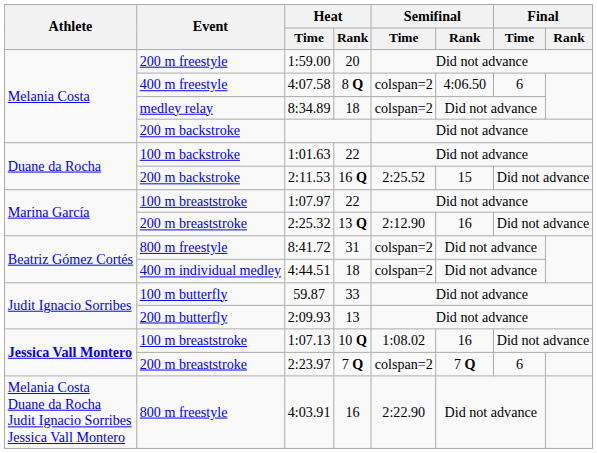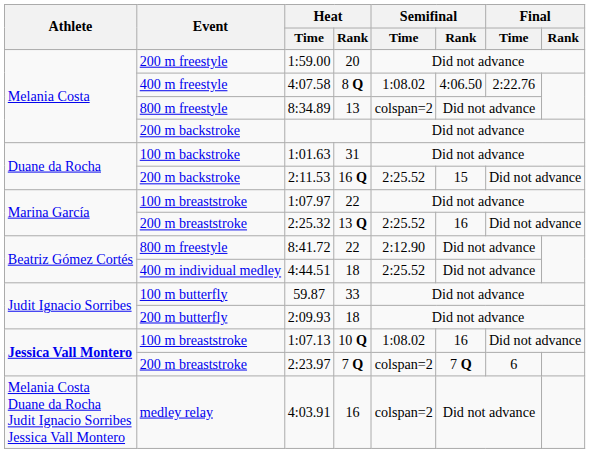(404, 85) colspan=2 -> (404, 85) 1:08.02
(519, 85) 6 -> (514, 85) 2:22.76
(176, 108) medley relay -> (184, 108) 800 m freestyle
(353, 108) 18 -> (353, 108) 13
(353, 154) 22 -> (353, 154) 31
(404, 224) 2:12.90 -> (404, 224) 2:25.52
(353, 248) 31 -> (353, 248) 22
(404, 248) colspan=2 -> (404, 248) 2:12.90
(404, 271) colspan=2 -> (404, 271) 2:25.52
(353, 317) 13 -> (353, 317) 18
(184, 412) 800 m freestyle -> (176, 412) medley relay
(404, 412) 2:22.90 -> (404, 412) colspan=2
